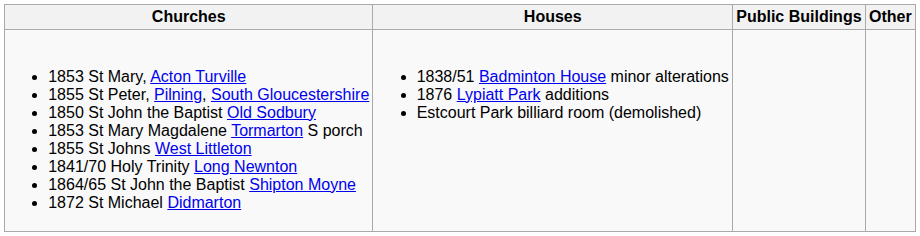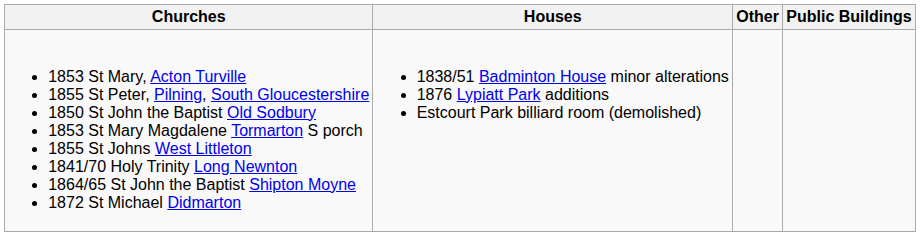columns swapped: (799, 17) <-> (890, 17)
